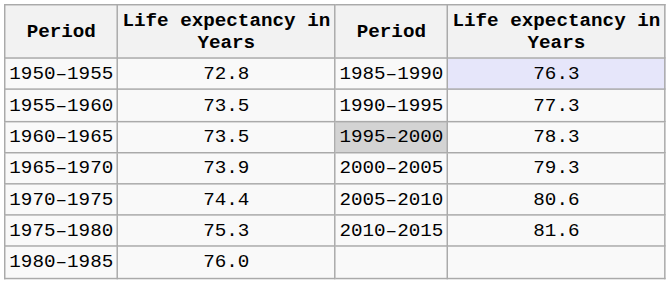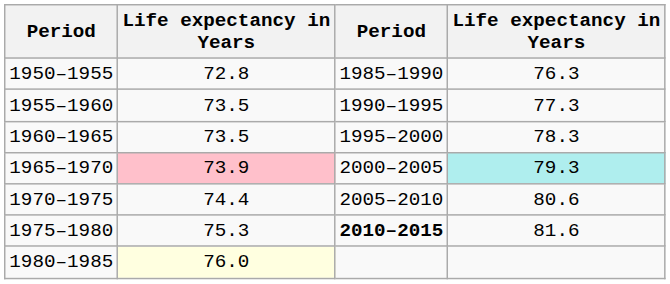(556, 74) lavender background -> (556, 74) no background
(391, 137) lightgrey background -> (391, 137) no background
(226, 168) no background -> (226, 168) pink background
(556, 168) no background -> (556, 168) paleturquoise background
(391, 231) normal -> (391, 231) bold
(226, 262) no background -> (226, 262) lightyellow background
